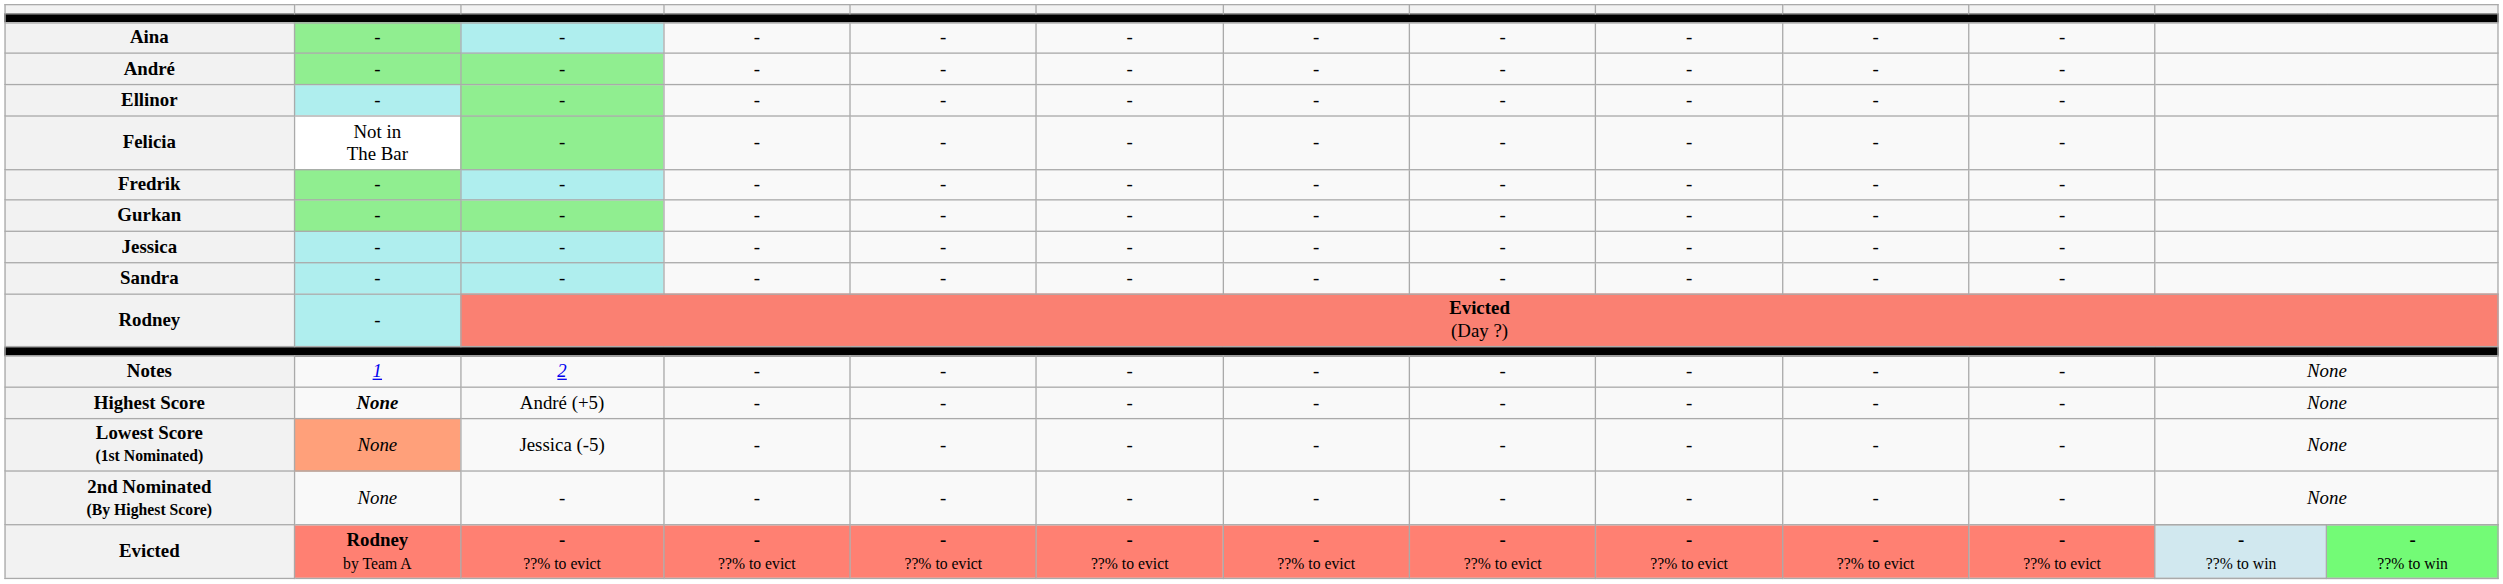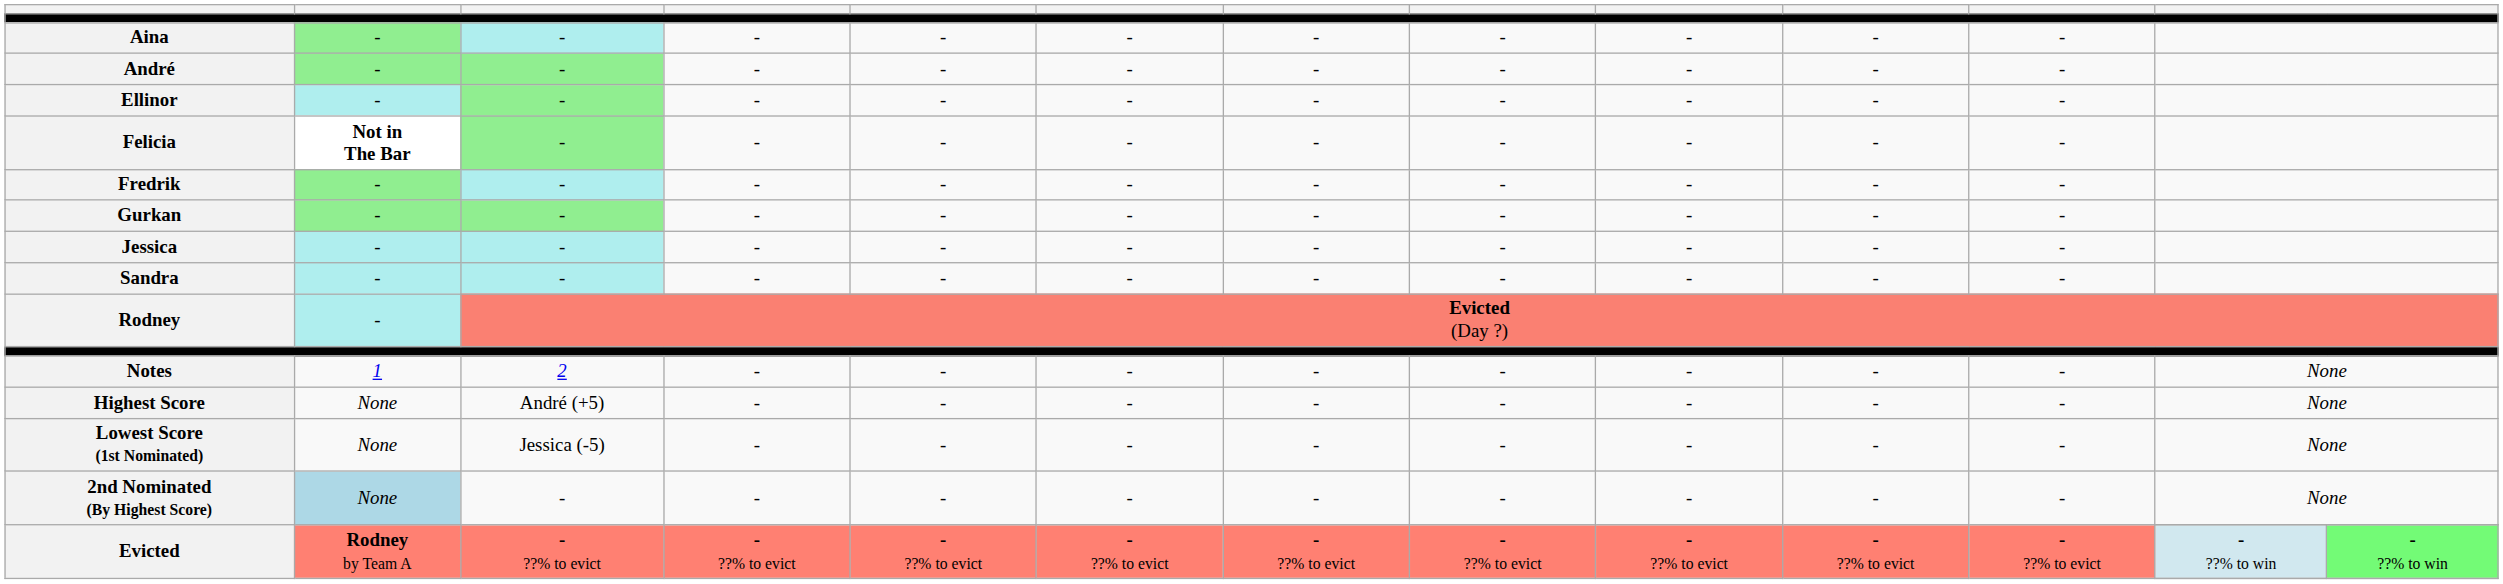(377, 142) normal -> (377, 142) bold
(377, 402) bold -> (377, 402) normal
(377, 444) lightsalmon background -> (377, 444) no background
(377, 498) no background -> (377, 498) lightblue background
